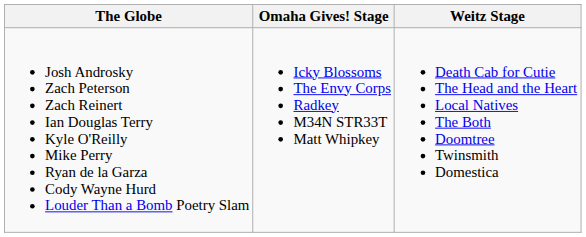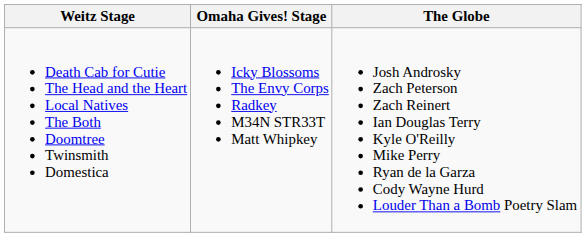columns swapped: (488, 16) <-> (129, 16)
